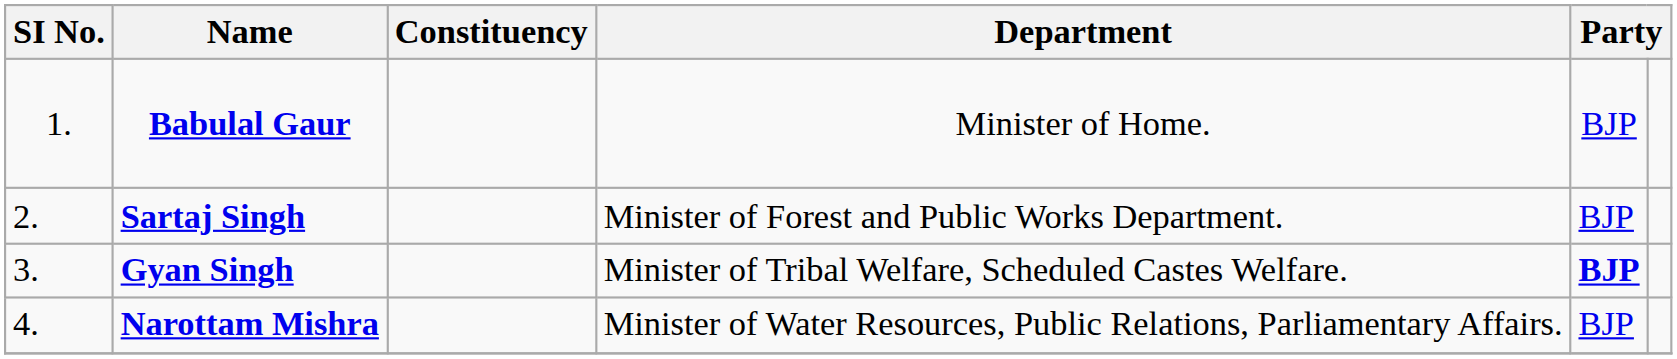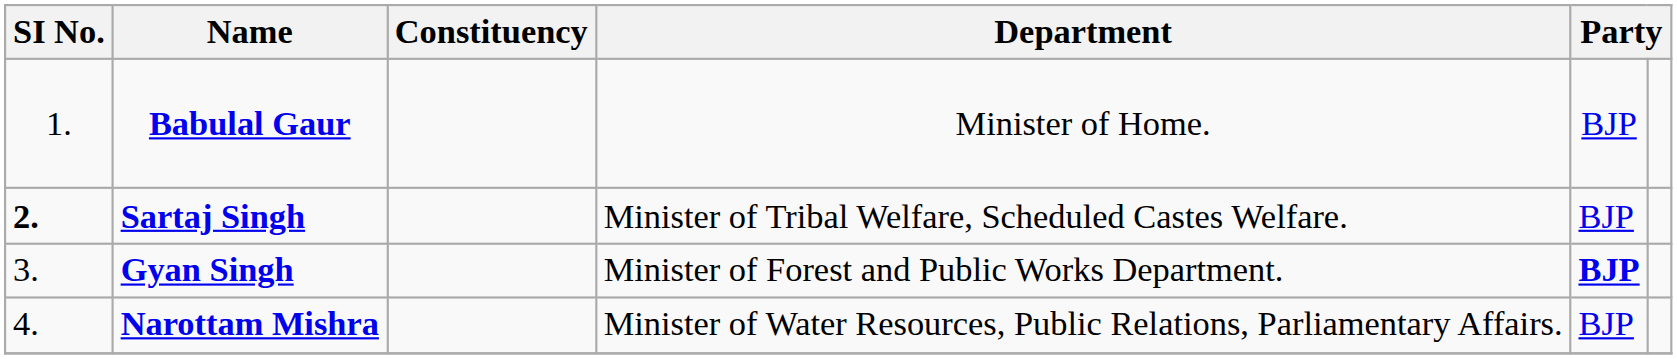(26, 215) normal -> (26, 215) bold
(944, 215) Minister of Forest and Public Works Department. -> (976, 215) Minister of Tribal Welfare, Scheduled Castes Welfare.
(976, 269) Minister of Tribal Welfare, Scheduled Castes Welfare. -> (944, 269) Minister of Forest and Public Works Department.
